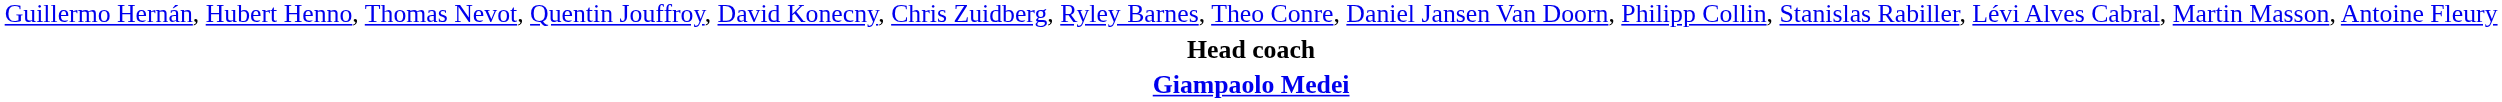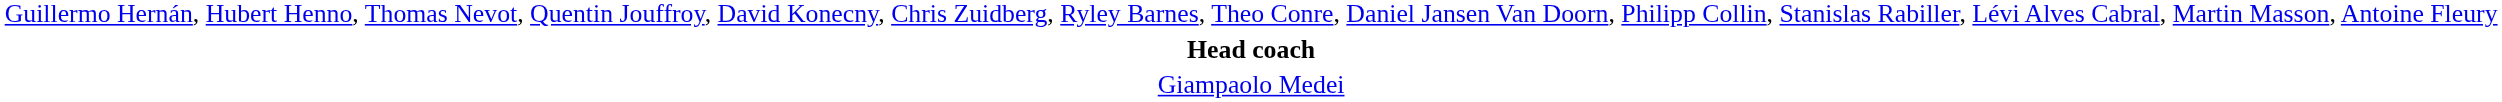(1251, 84) bold -> (1251, 84) normal
